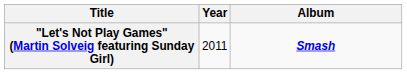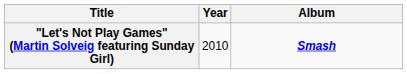(215, 45) 2011 -> (215, 45) 2010
